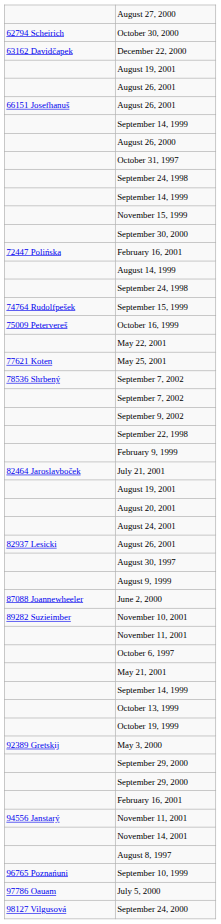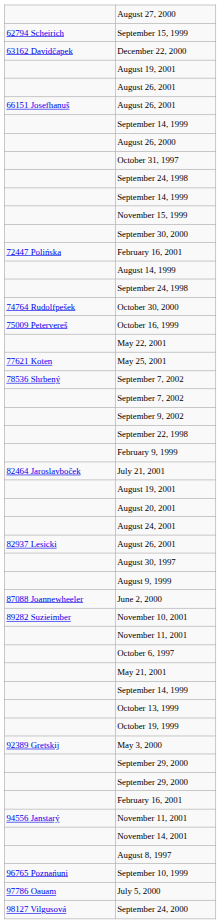(148, 32) October 30, 2000 -> (153, 32) September 15, 1999
(153, 306) September 15, 1999 -> (148, 306) October 30, 2000
